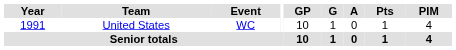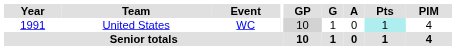(303, 25) no background -> (303, 25) lightgrey background
(385, 25) no background -> (385, 25) paleturquoise background
